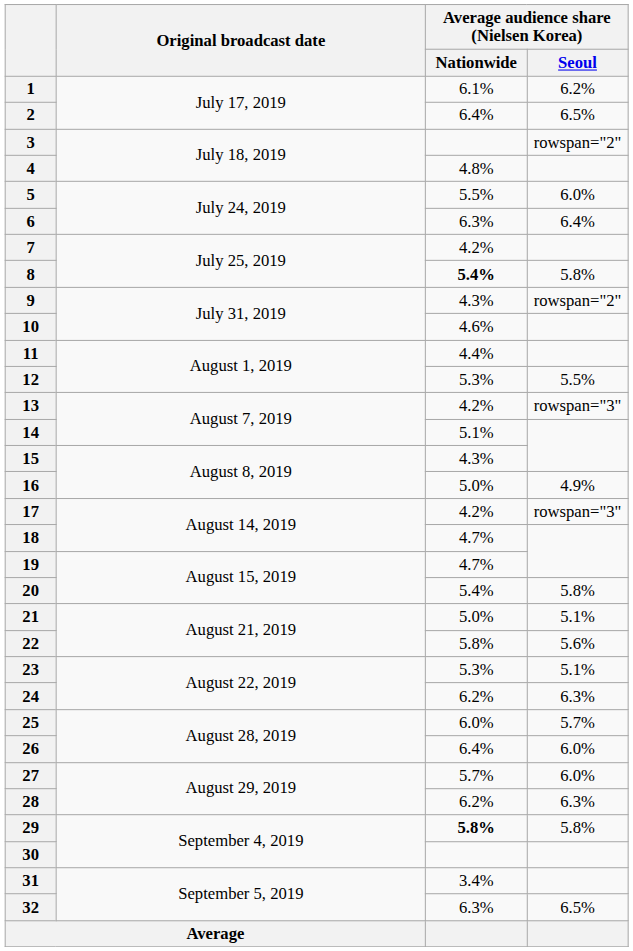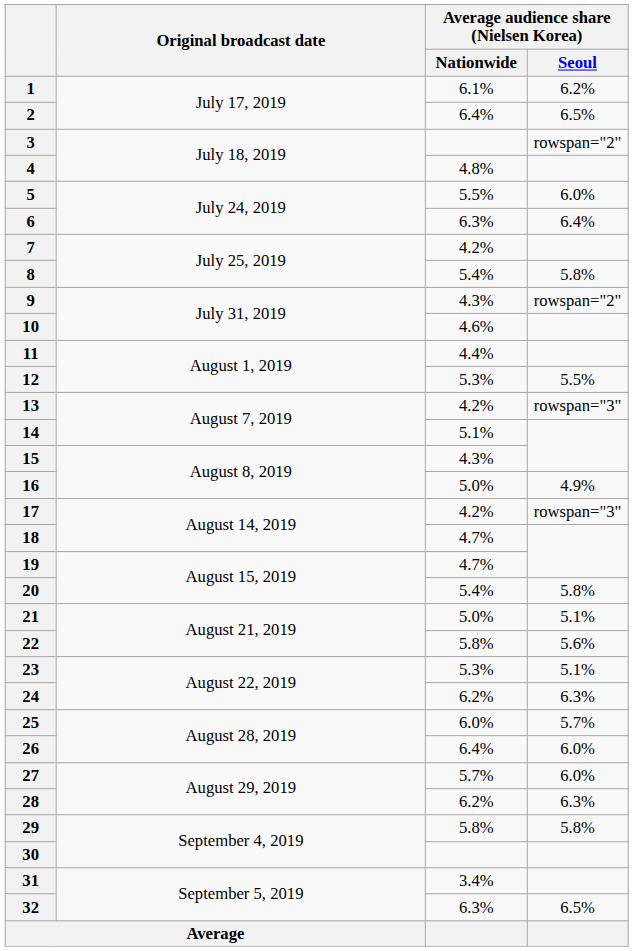(476, 273) bold -> (476, 273) normal
(476, 828) bold -> (476, 828) normal
